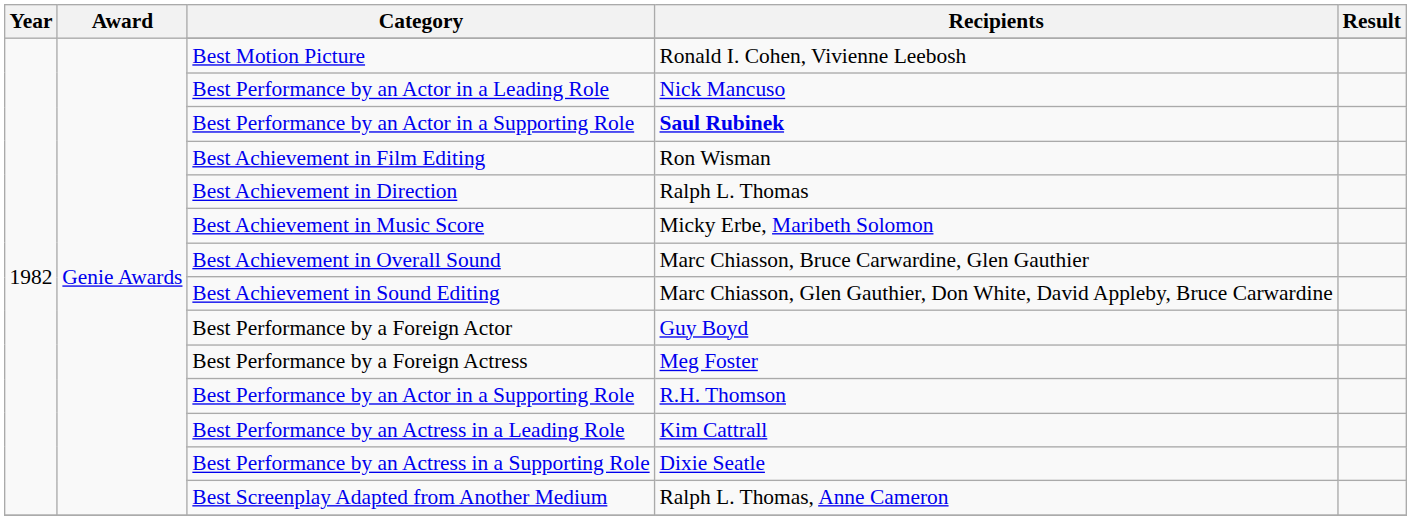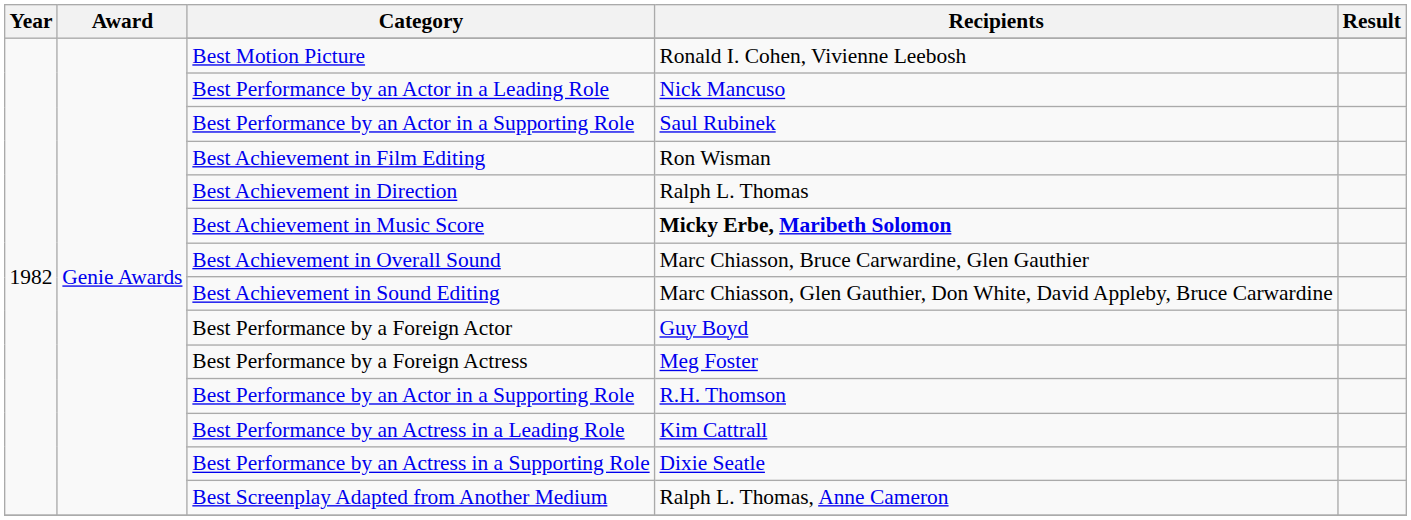(722, 123) bold -> (718, 123) normal
(796, 225) normal -> (805, 225) bold
